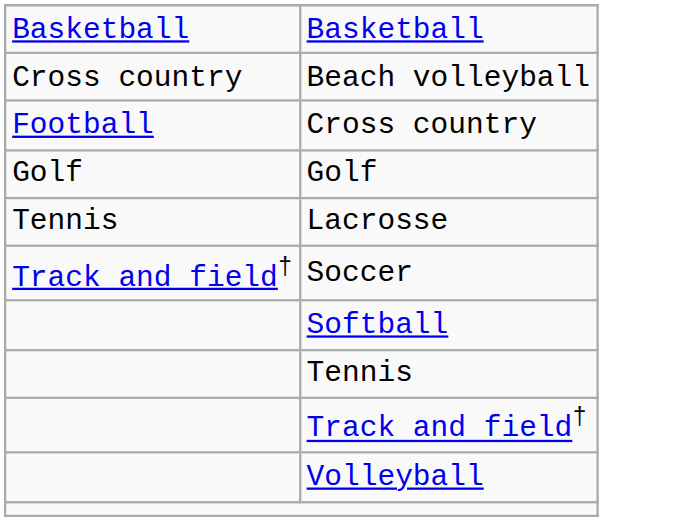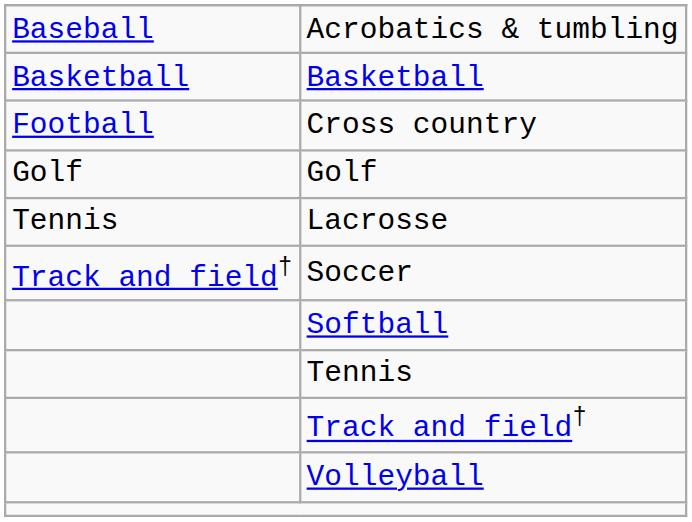+ row: (493, 29)
- row: (448, 77)
